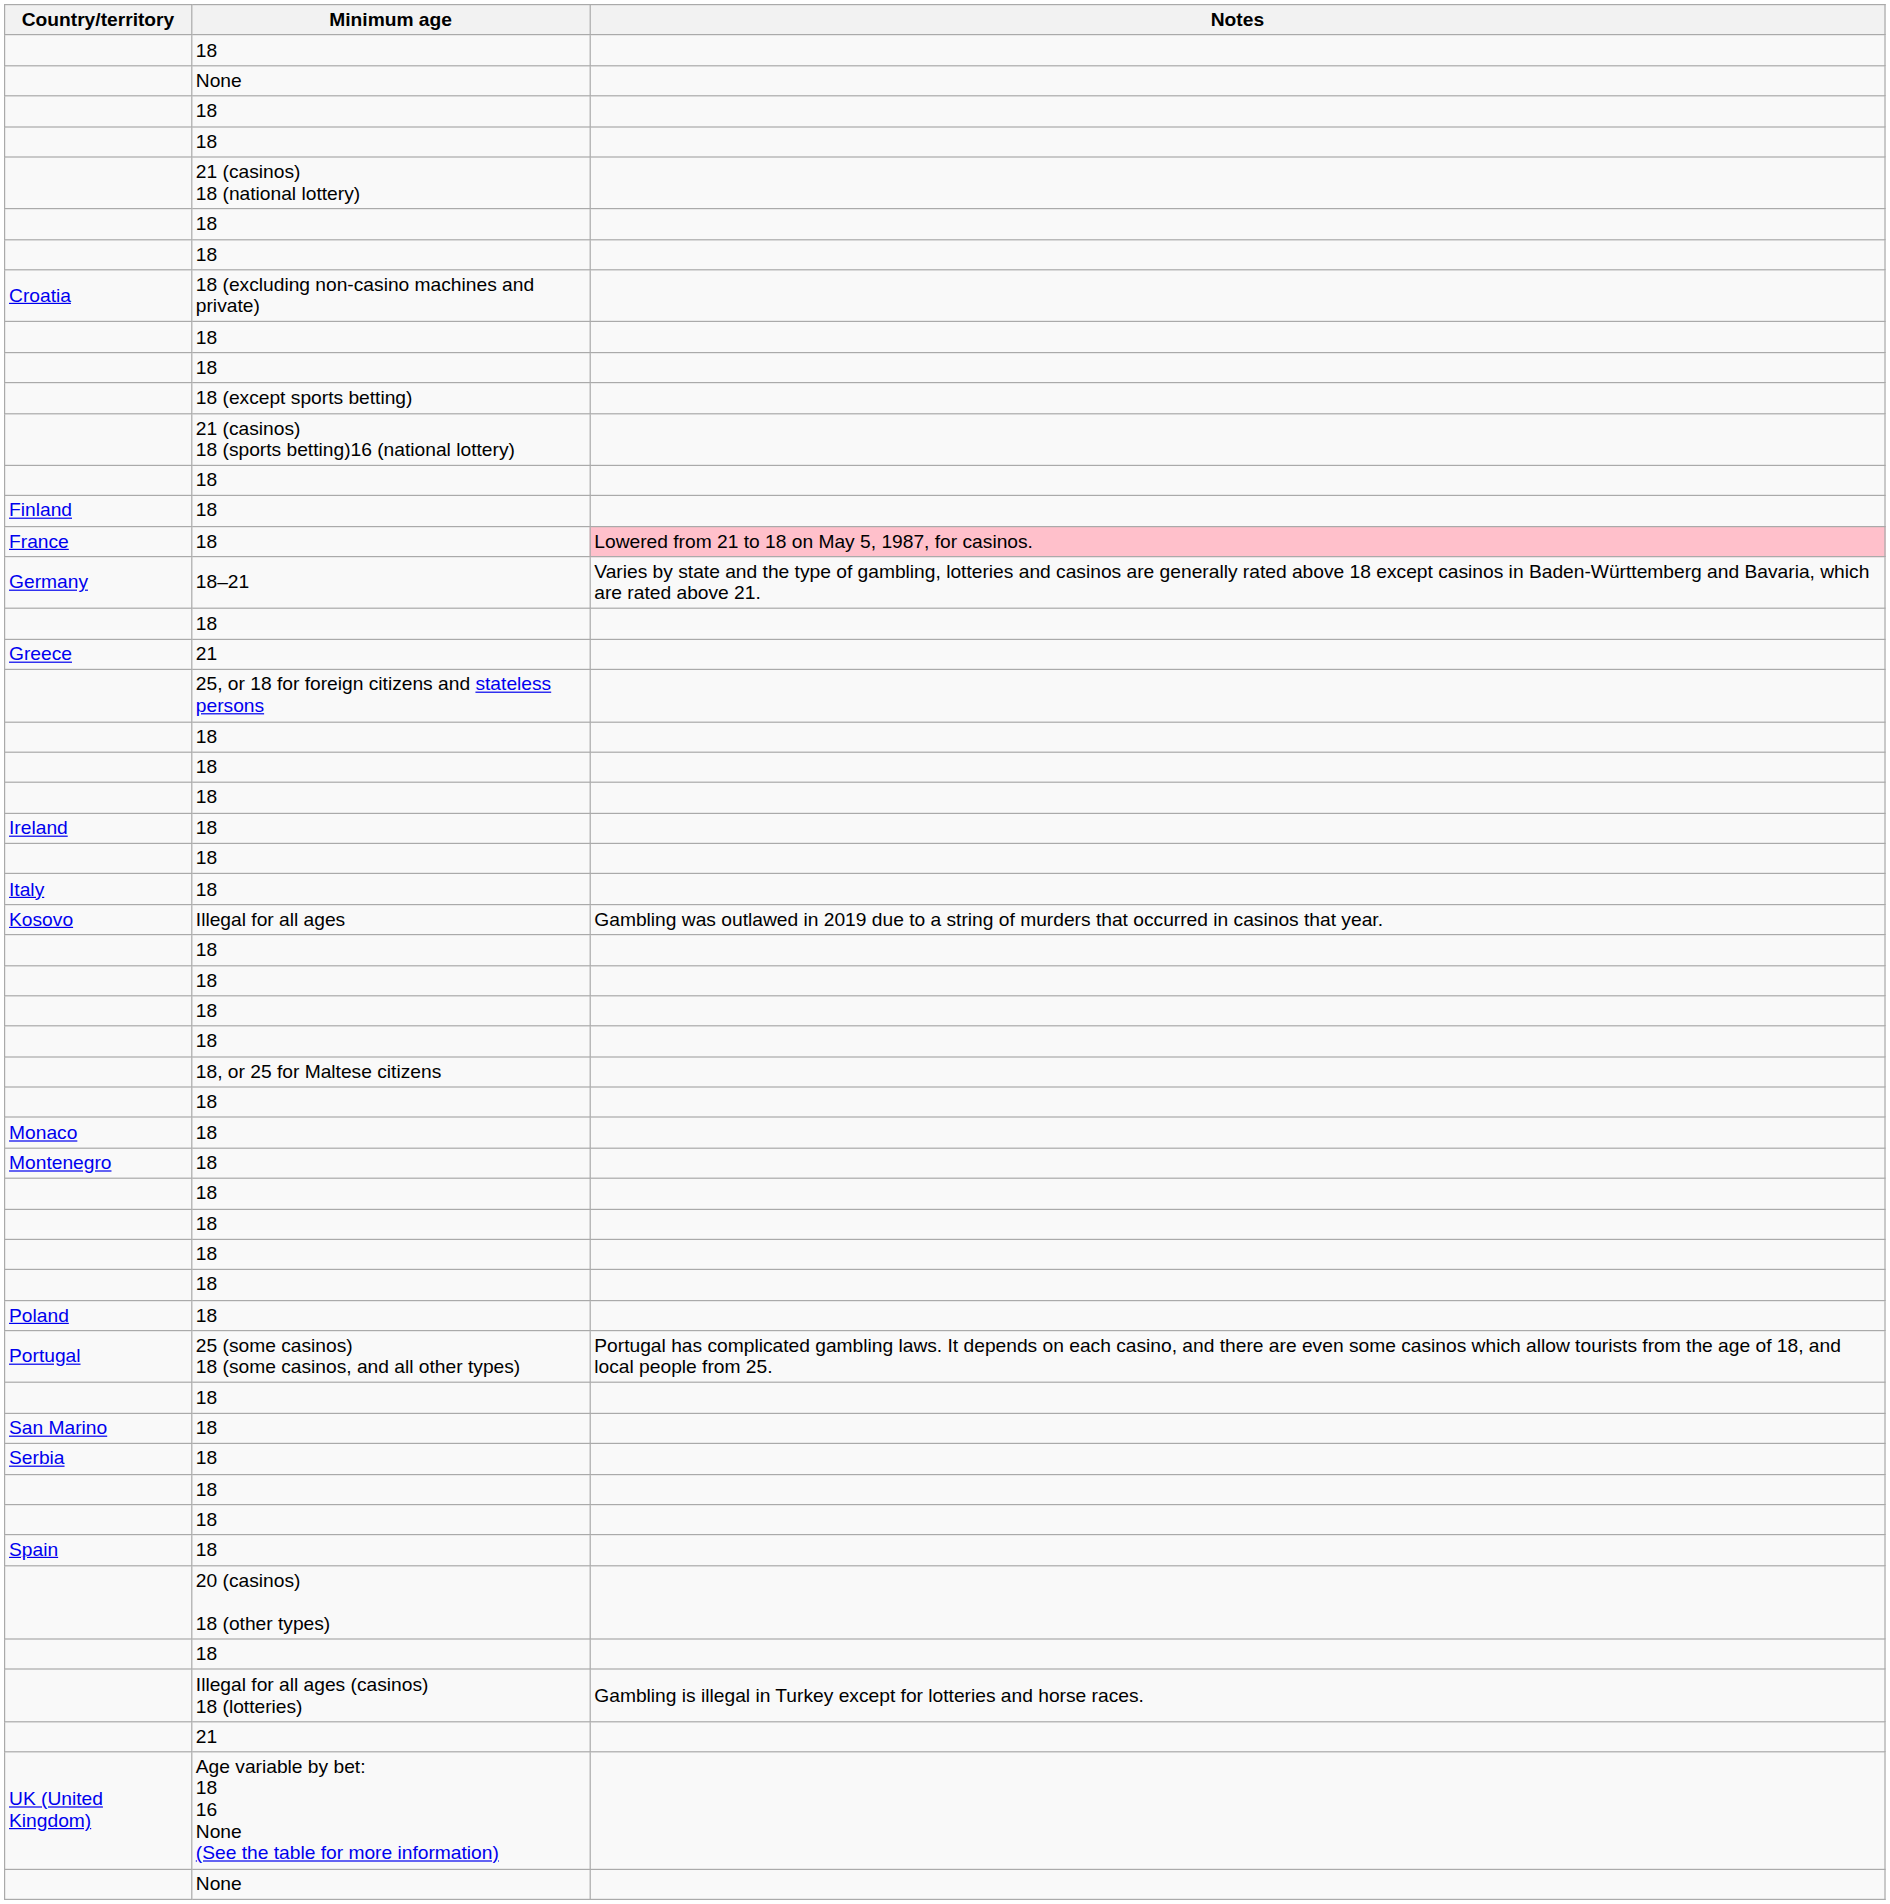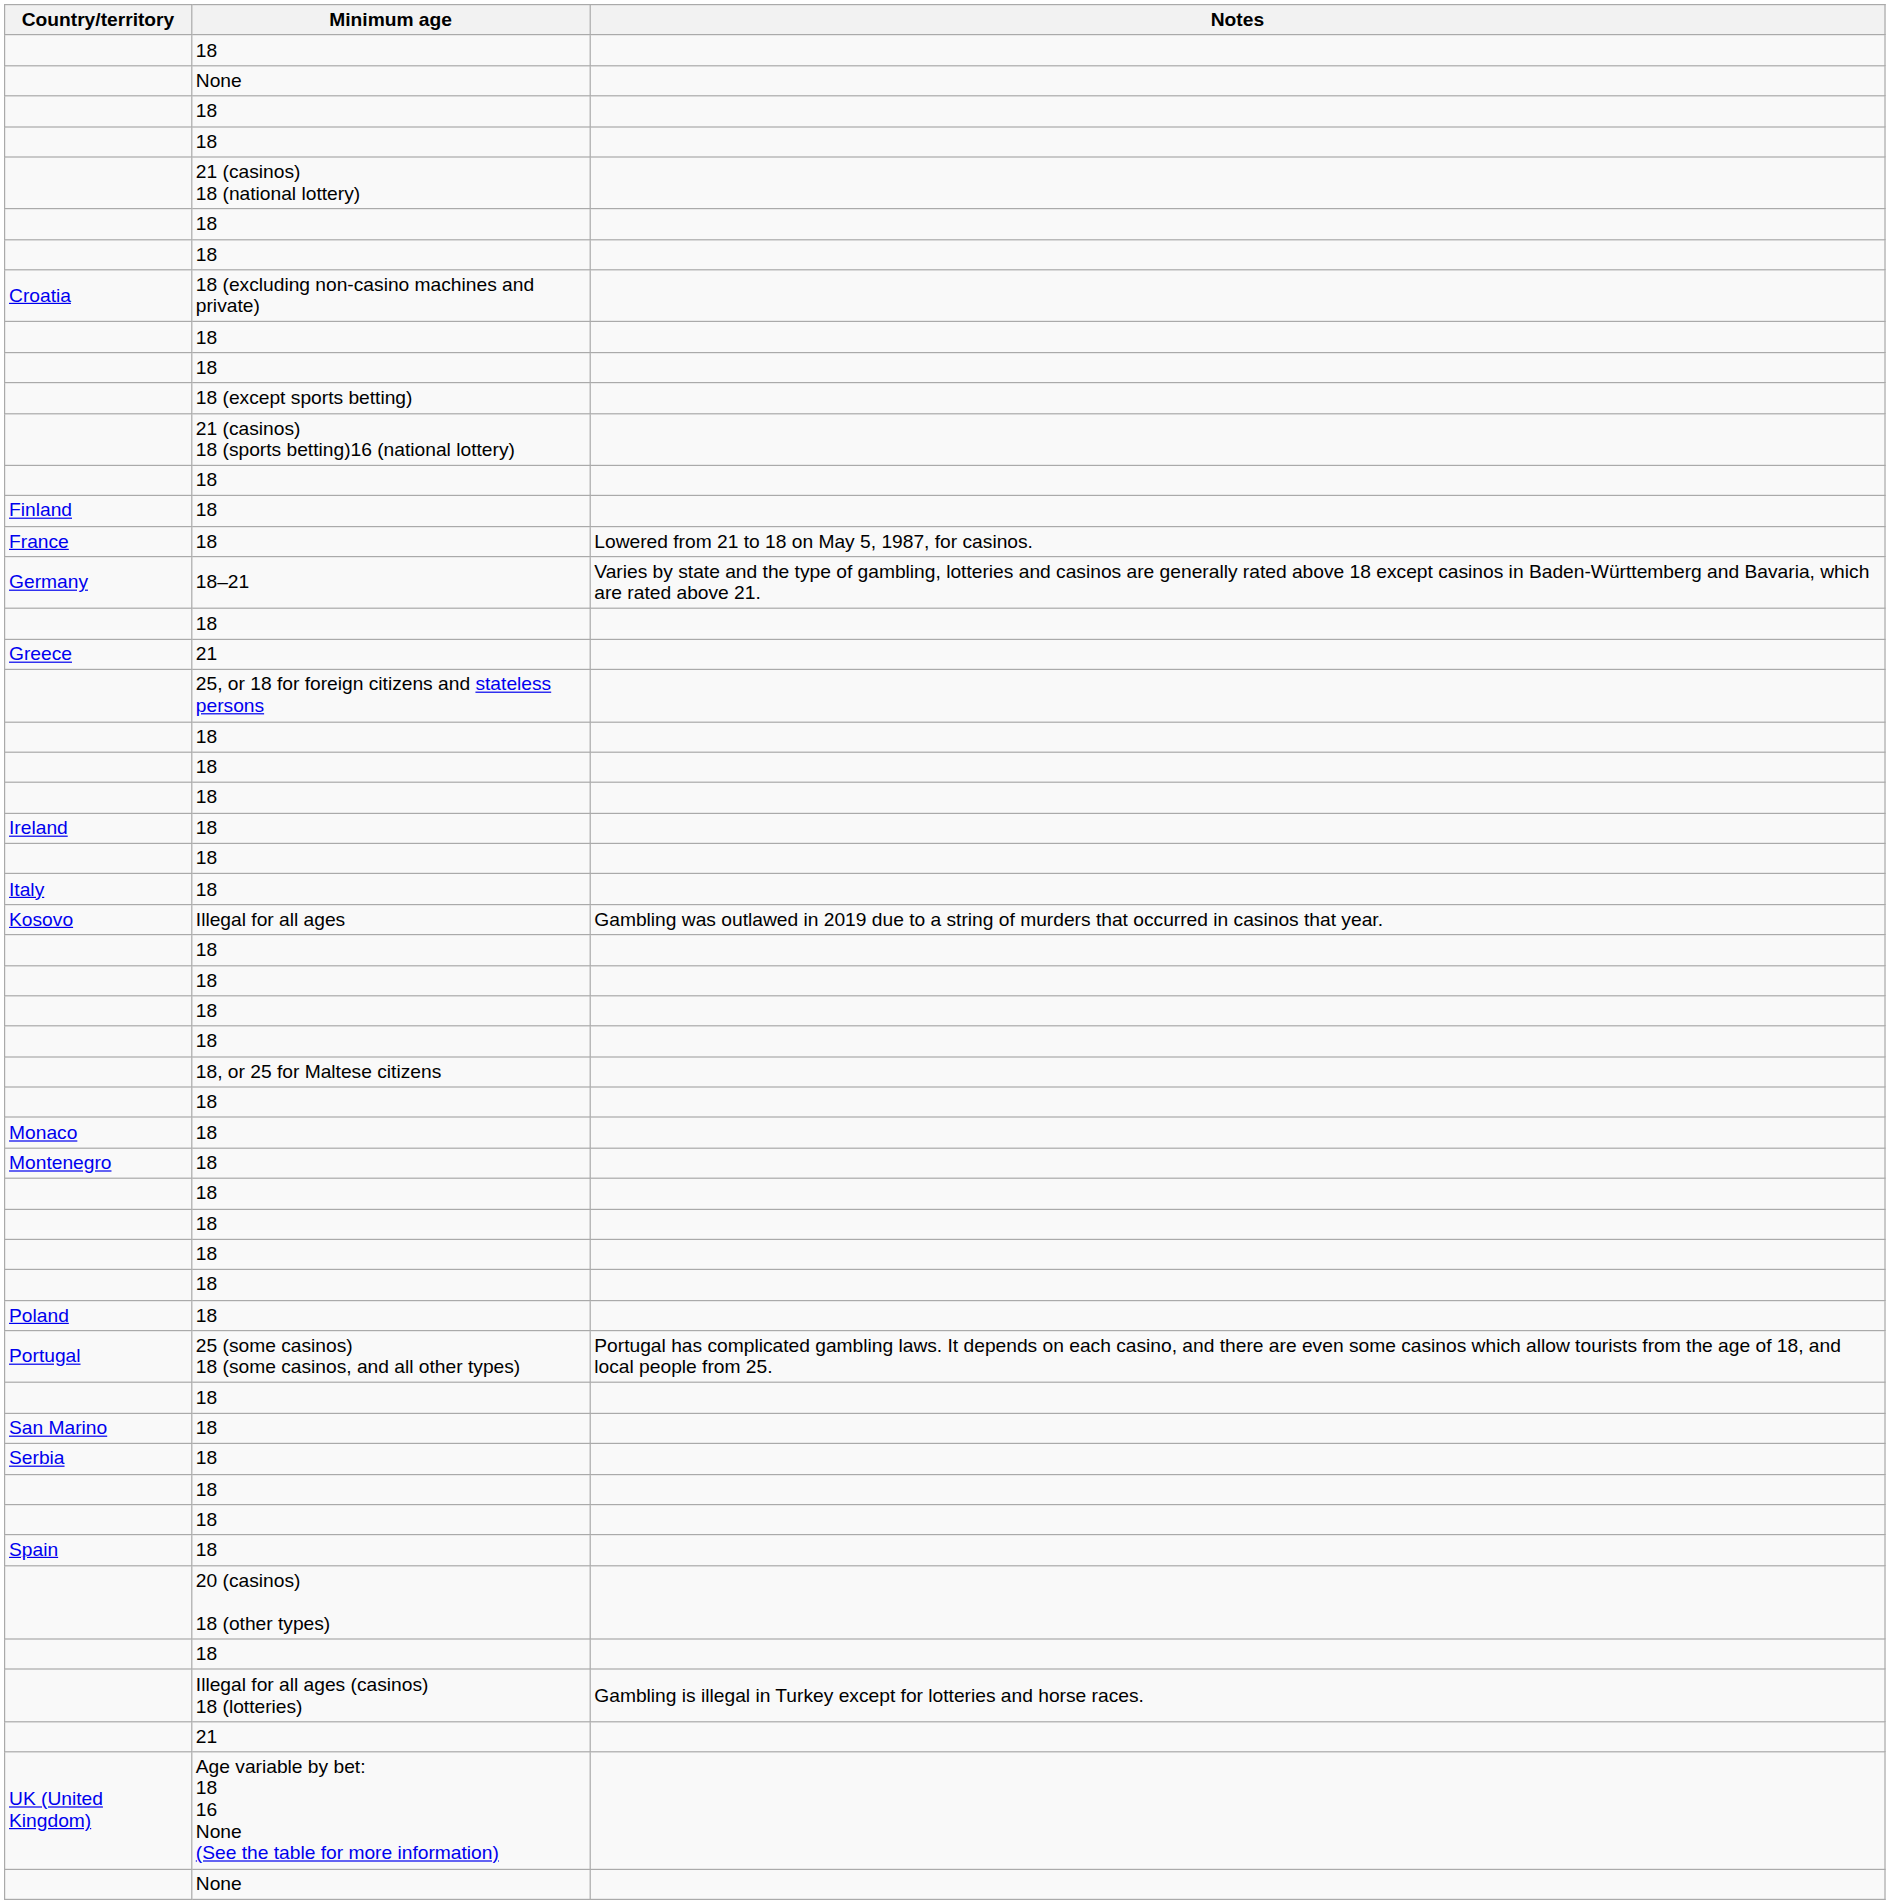(814, 541) pink background -> (814, 541) no background
